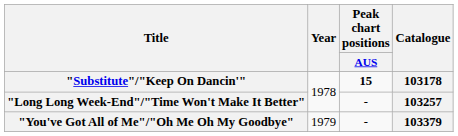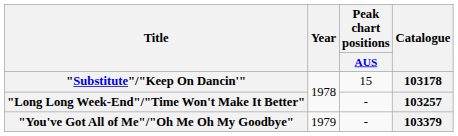(366, 81) bold -> (366, 81) normal
